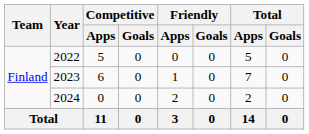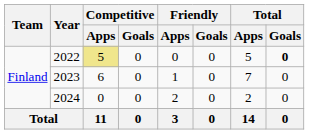(101, 56) no background -> (101, 56) khaki background
(285, 56) normal -> (285, 56) bold
